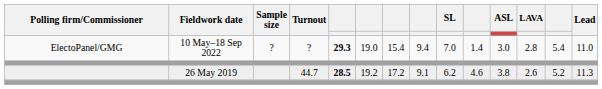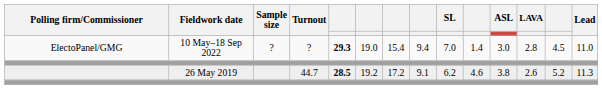(559, 48) 5.4 -> (559, 48) 4.5
